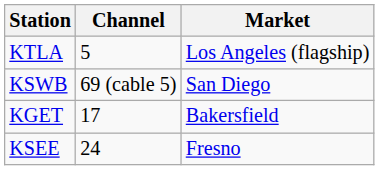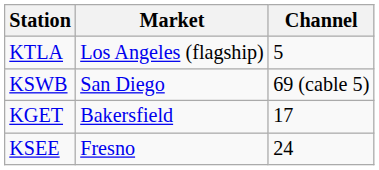columns swapped: (128, 20) <-> (278, 20)
